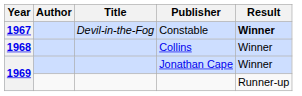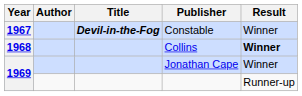(115, 30) normal -> (118, 30) bold
(256, 30) bold -> (261, 30) normal
(255, 47) normal -> (262, 47) bold
